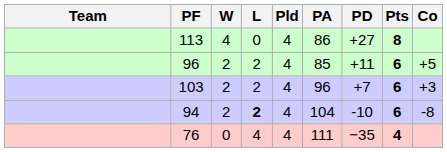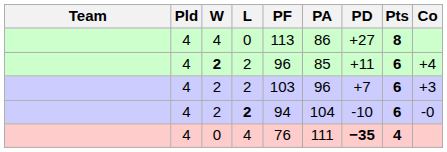columns swapped: (287, 16) <-> (191, 16)
(226, 64) normal -> (217, 64) bold
(428, 64) +5 -> (428, 64) +4
(428, 111) -8 -> (428, 111) -0
(362, 135) normal -> (362, 135) bold
